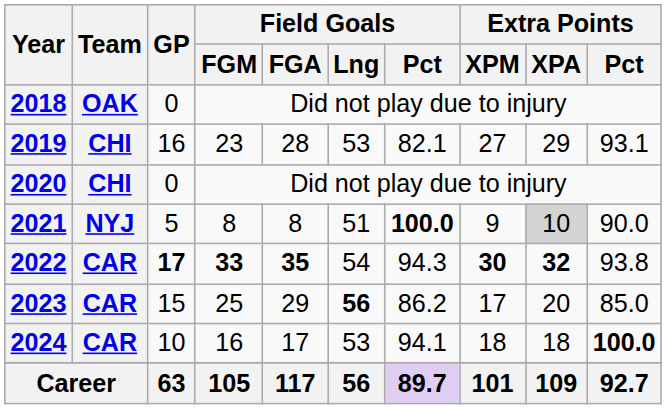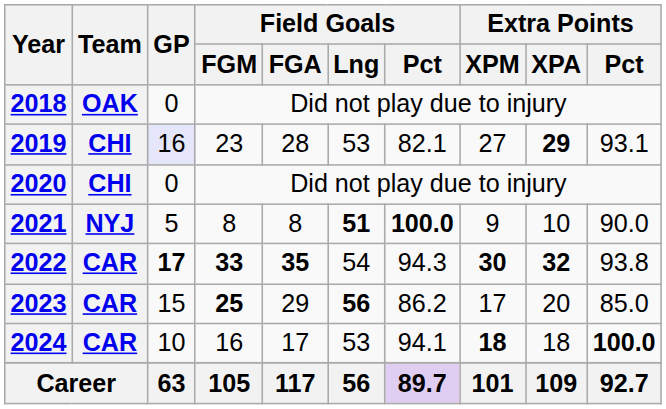(172, 143) no background -> (172, 143) lavender background
(556, 143) normal -> (556, 143) bold
(356, 223) normal -> (356, 223) bold
(556, 223) lightgrey background -> (556, 223) no background
(229, 303) normal -> (229, 303) bold
(493, 343) normal -> (493, 343) bold
